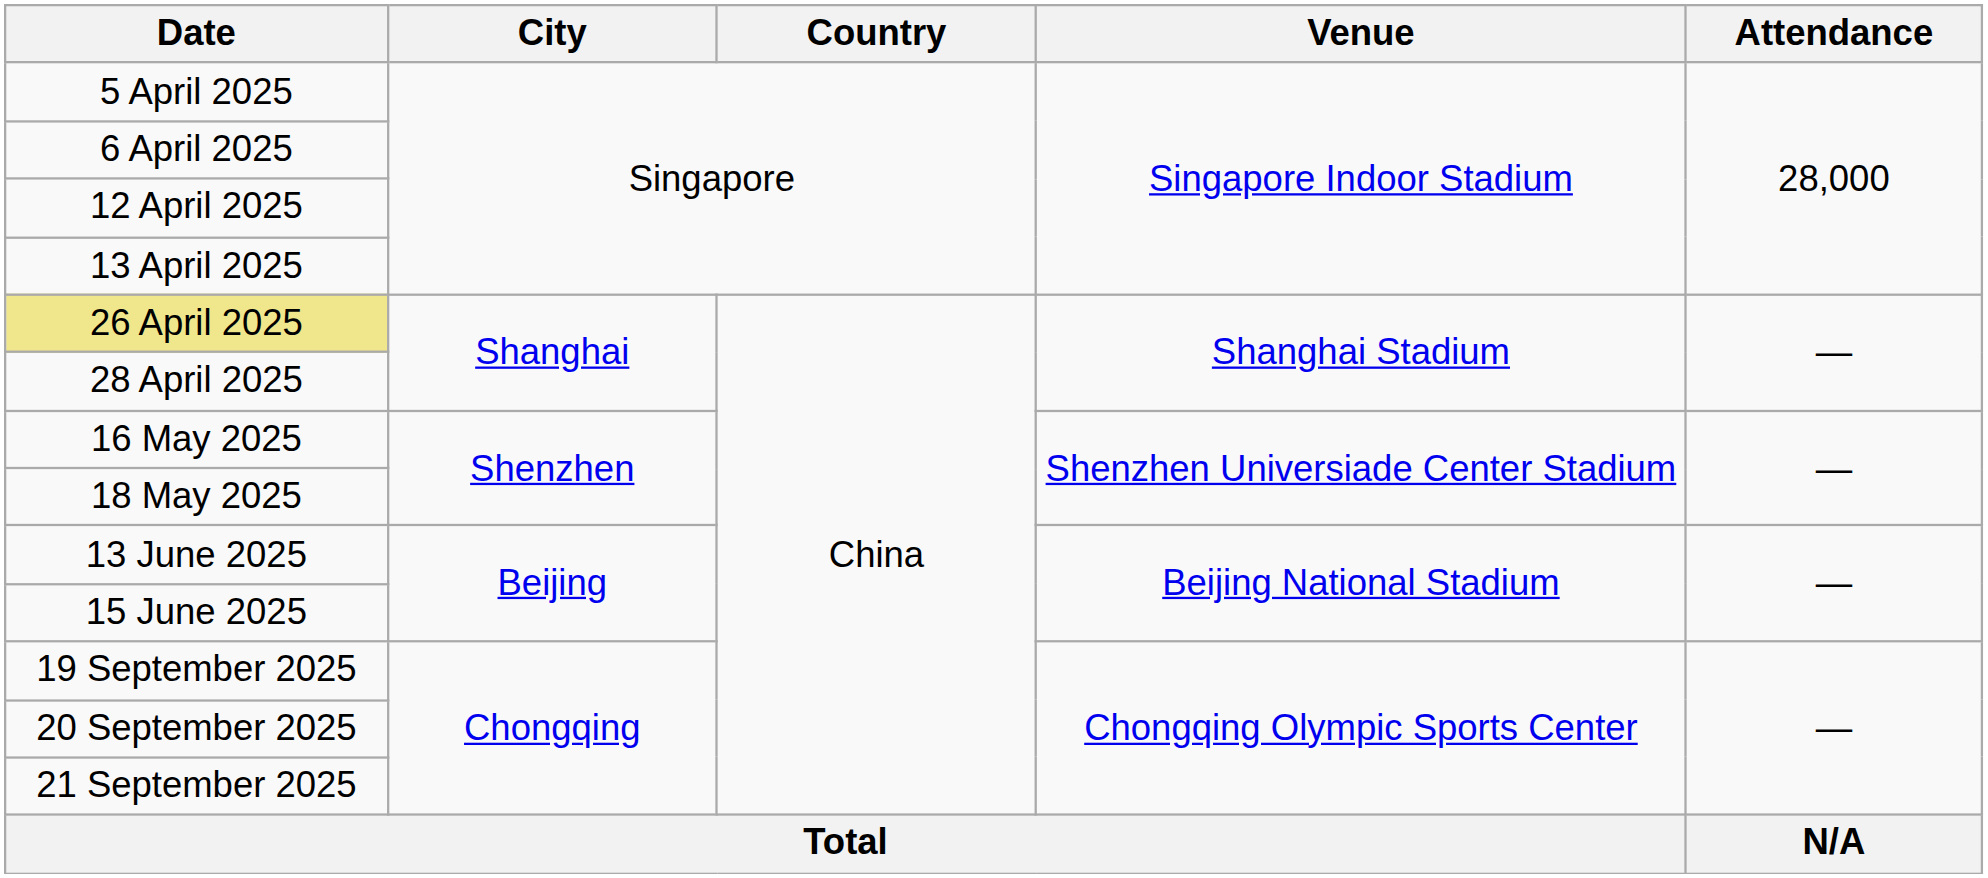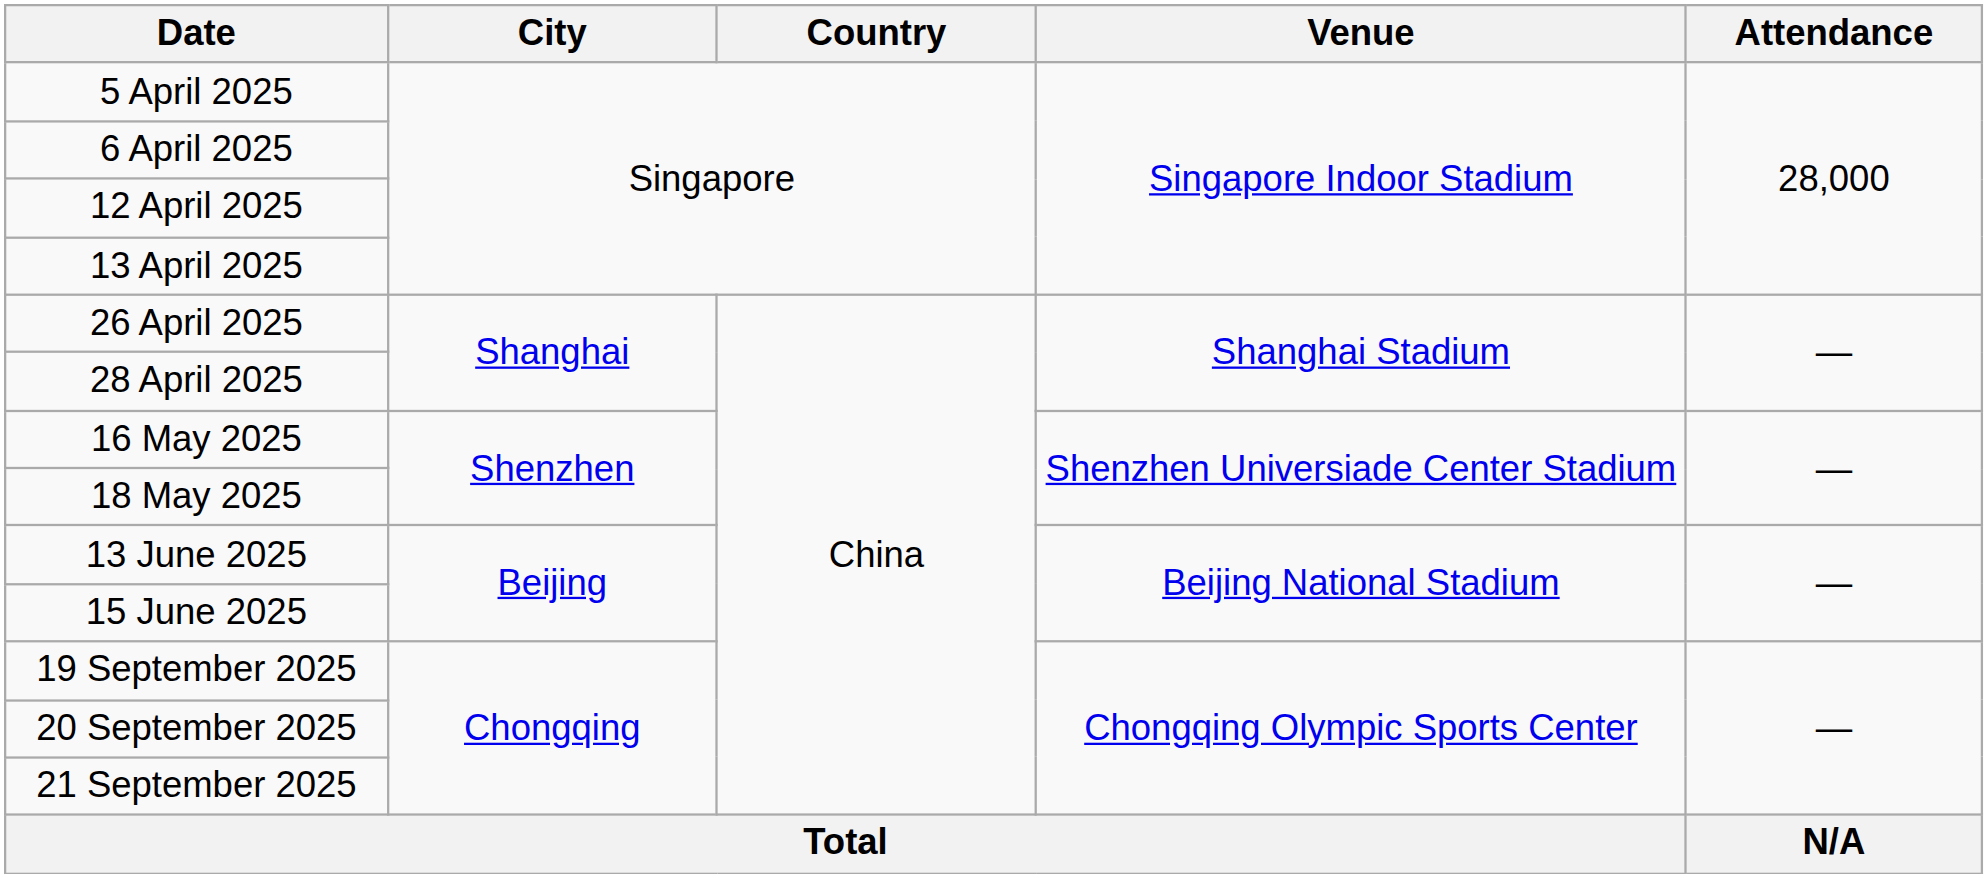(196, 322) khaki background -> (196, 322) no background
